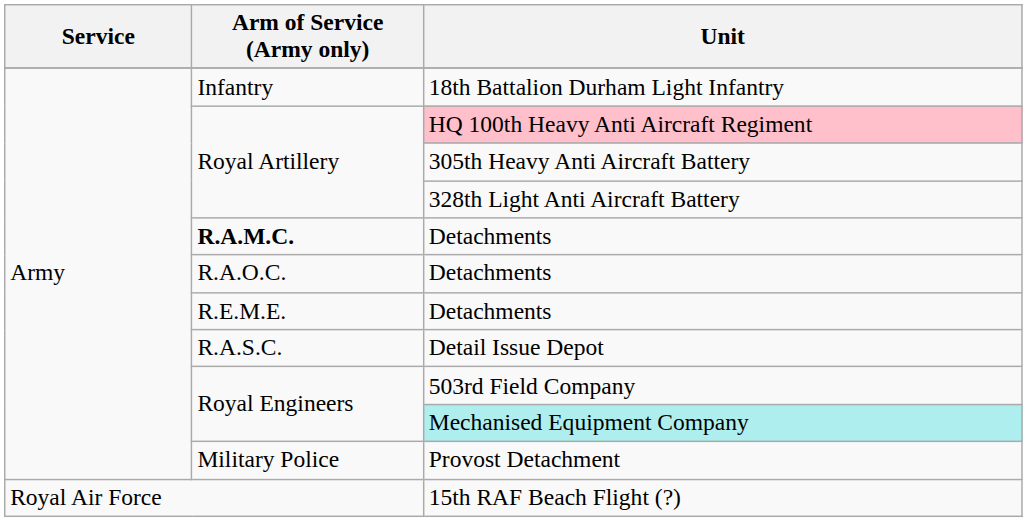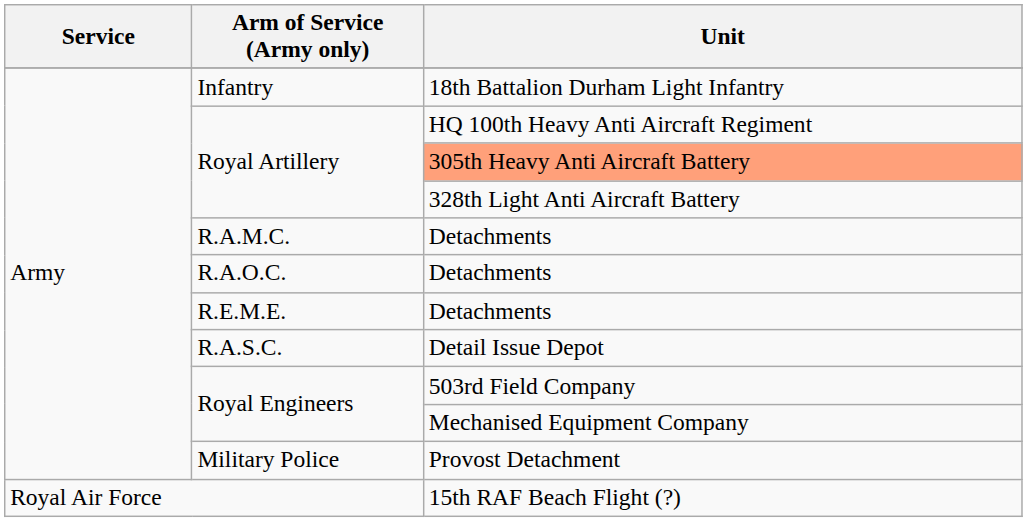(620, 124) pink background -> (620, 124) no background
(589, 161) no background -> (589, 161) lightsalmon background
(246, 236) bold -> (244, 236) normal
(589, 422) paleturquoise background -> (589, 422) no background
